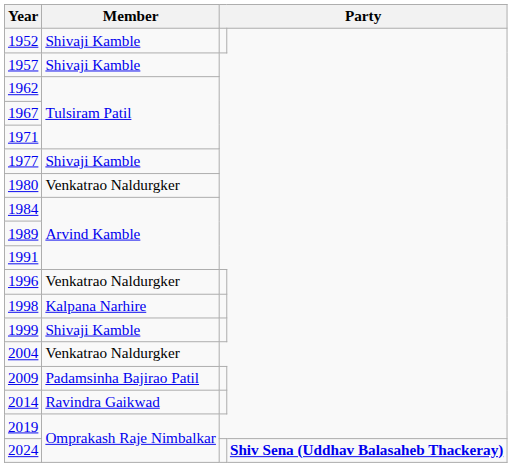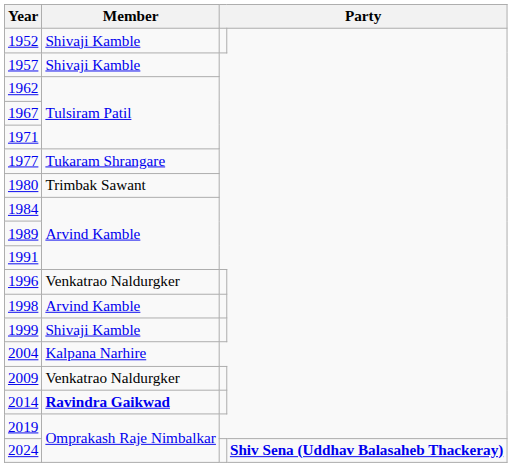(93, 161) Shivaji Kamble -> (105, 161) Tukaram Shrangare
(113, 185) Venkatrao Naldurgker -> (96, 185) Trimbak Sawant
(96, 305) Kalpana Narhire -> (93, 305) Arvind Kamble
(113, 354) Venkatrao Naldurgker -> (96, 354) Kalpana Narhire
(122, 378) Padamsinha Bajirao Patil -> (113, 378) Venkatrao Naldurgker
(103, 402) normal -> (108, 402) bold
